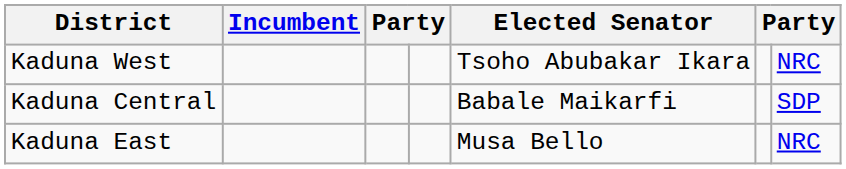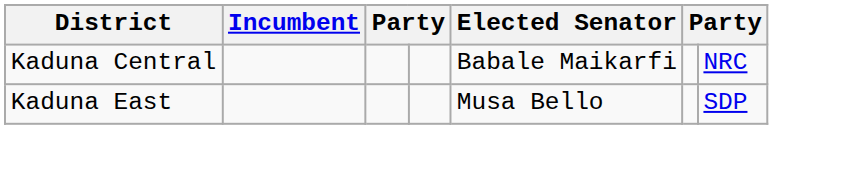- row: (92, 65)
(799, 104) SDP -> (725, 65) NRC
(799, 144) NRC -> (725, 104) SDP
